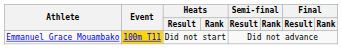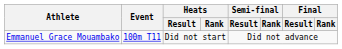(142, 37) gold background -> (142, 37) no background
